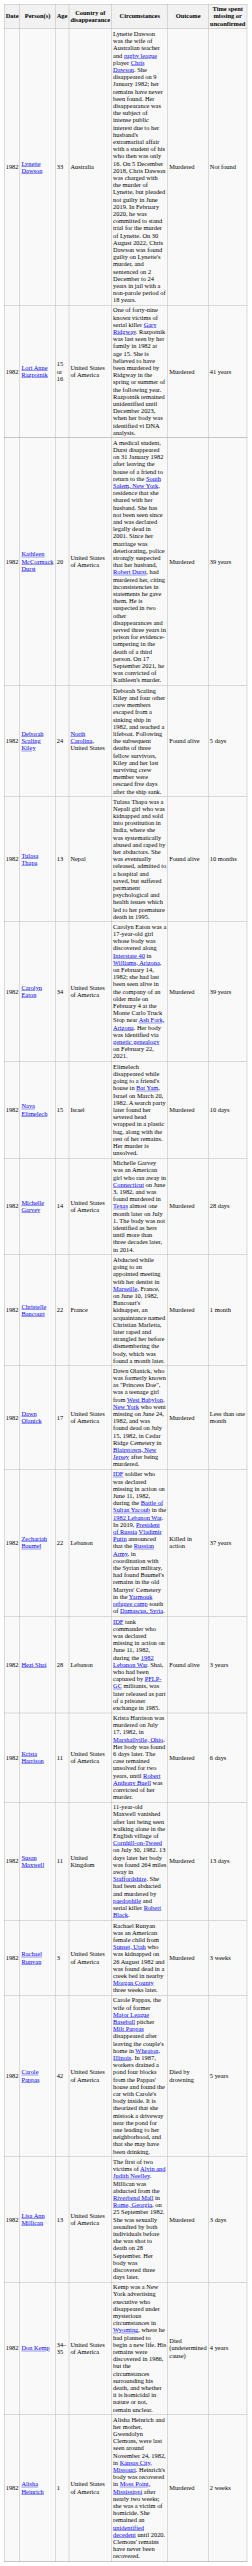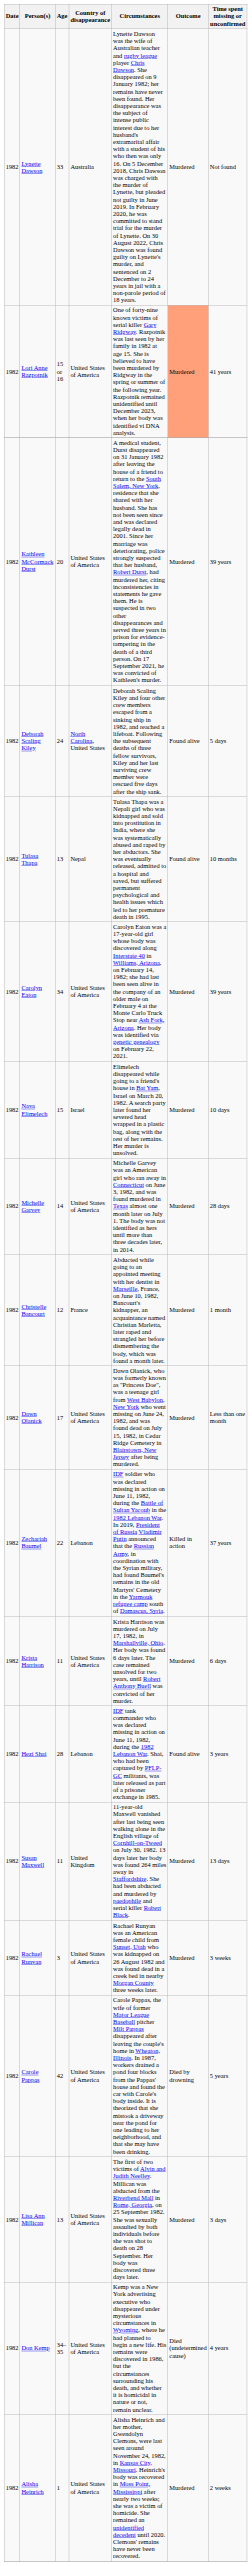(182, 371) no background -> (182, 371) lightsalmon background
(60, 1310) 22 -> (60, 1310) 12
rows swapped: (34, 1664) <-> (33, 1757)
